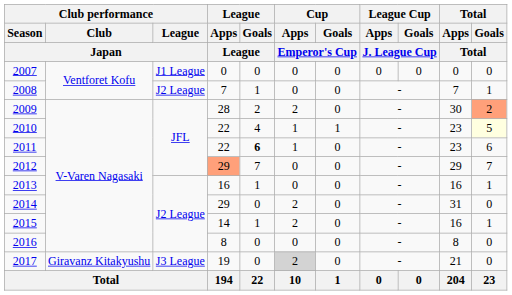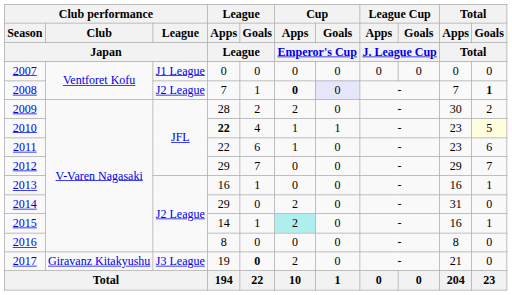(295, 90) normal -> (295, 90) bold
(338, 90) no background -> (338, 90) lavender background
(489, 90) normal -> (489, 90) bold
(489, 109) lightsalmon background -> (489, 109) no background
(224, 128) normal -> (224, 128) bold
(257, 147) bold -> (257, 147) normal
(224, 166) lightsalmon background -> (224, 166) no background
(295, 223) no background -> (295, 223) paleturquoise background
(257, 261) normal -> (257, 261) bold
(295, 261) lightgrey background -> (295, 261) no background
